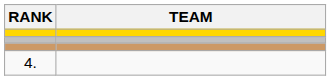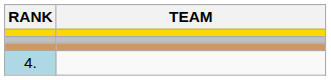(30, 63) no background -> (30, 63) lightblue background
